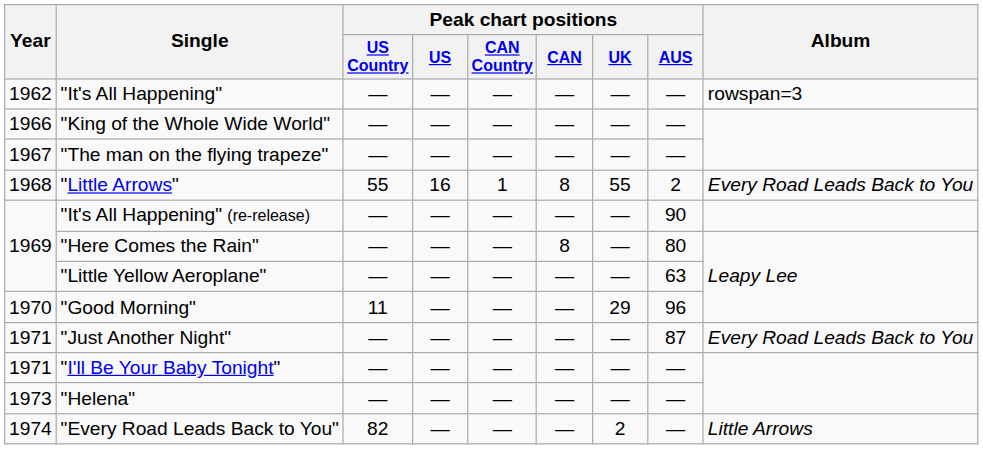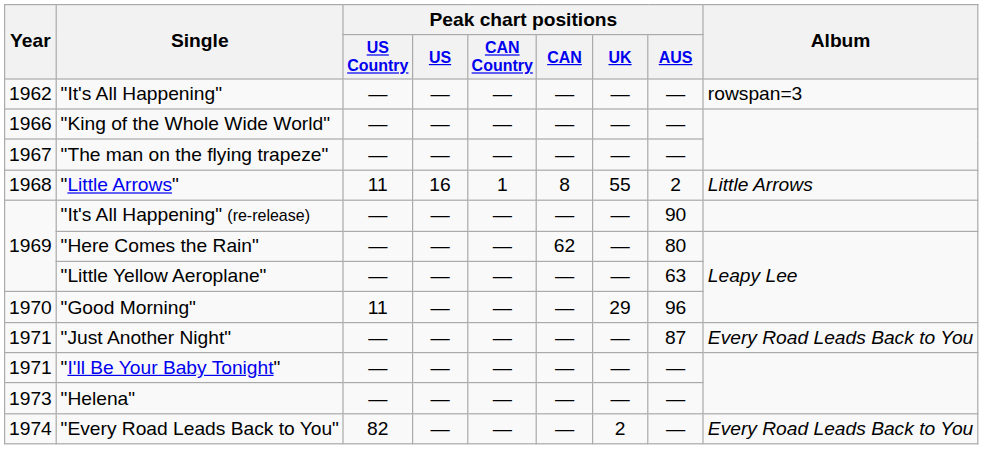(378, 185) 55 -> (378, 185) 11
(841, 185) Every Road Leads Back to You -> (760, 185) Little Arrows
(564, 246) 8 -> (564, 246) 62
(760, 428) Little Arrows -> (841, 428) Every Road Leads Back to You
